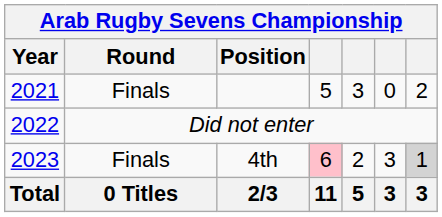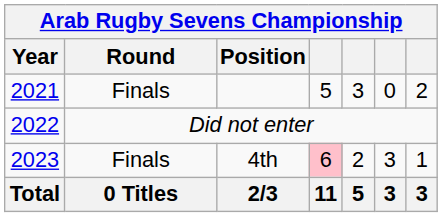(422, 159) lightgrey background -> (422, 159) no background
